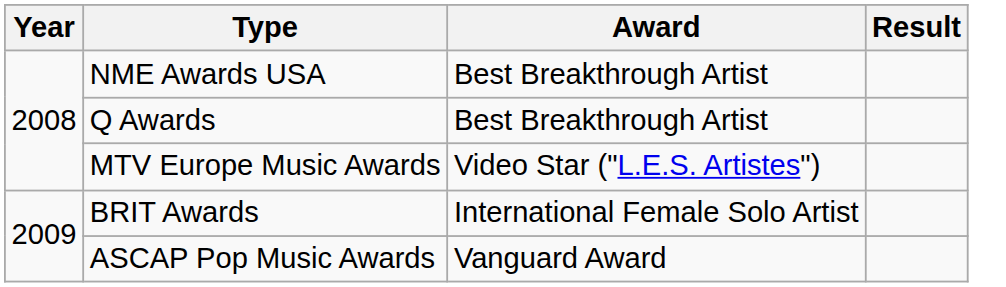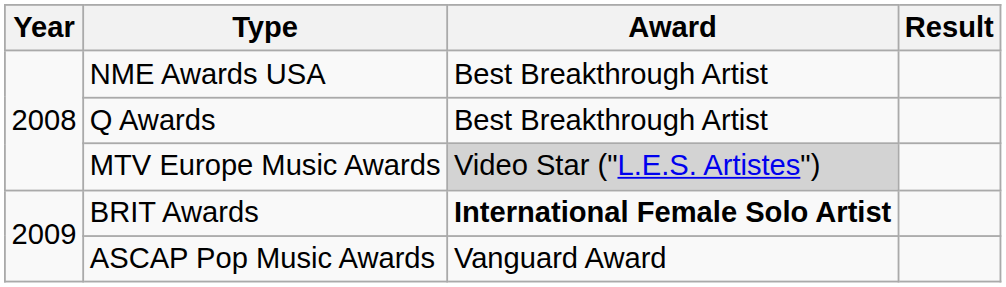(637, 166) no background -> (637, 166) lightgrey background
(656, 212) normal -> (673, 212) bold
